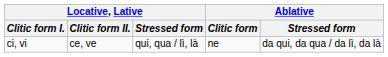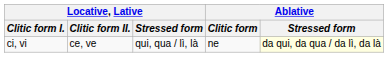(322, 44) no background -> (322, 44) lightyellow background
